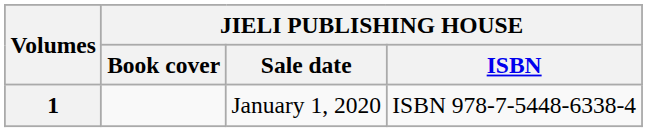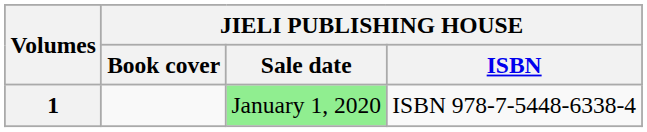(306, 104) no background -> (306, 104) lightgreen background
